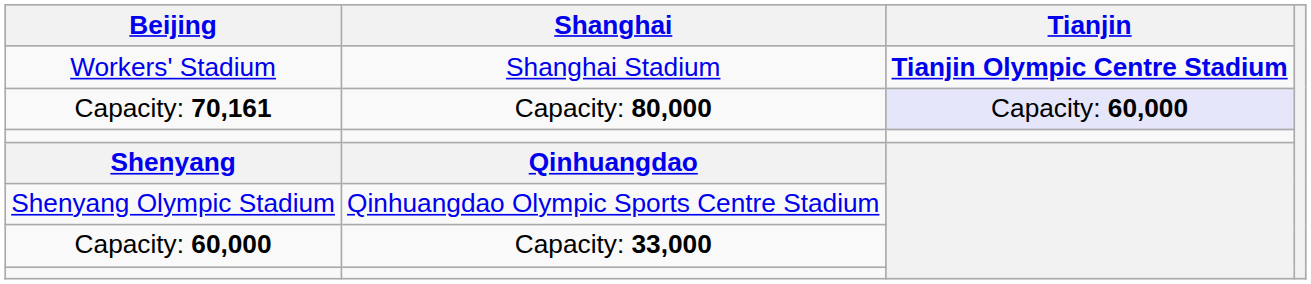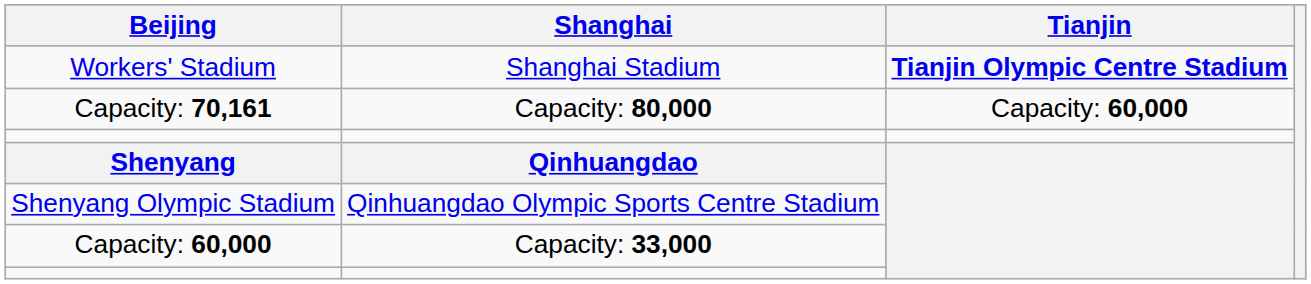(1090, 108) lavender background -> (1090, 108) no background
